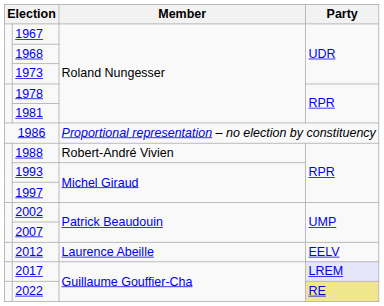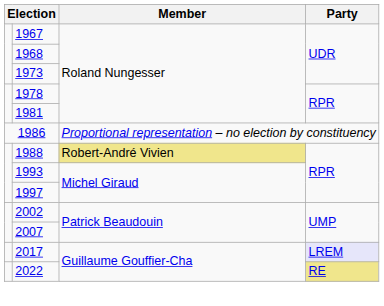(118, 152) no background -> (118, 152) khaki background
- row: (29, 251)
